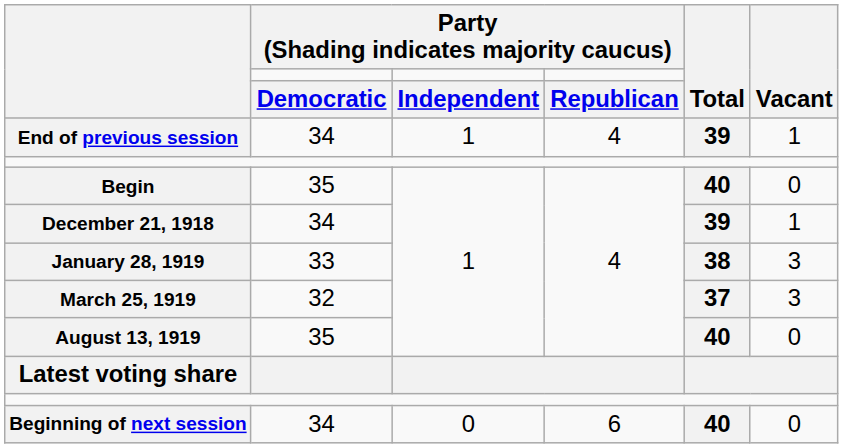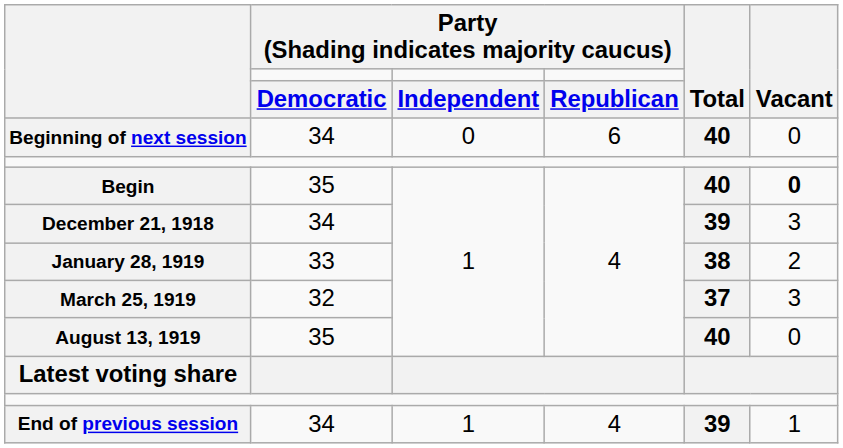rows swapped: (128, 137) <-> (128, 424)
(794, 185) normal -> (794, 185) bold
(794, 223) 1 -> (794, 223) 3
(794, 261) 3 -> (794, 261) 2
